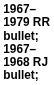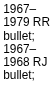(31, 42) bold -> (31, 42) normal
